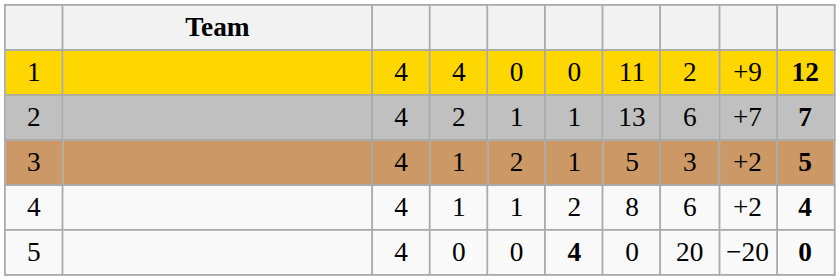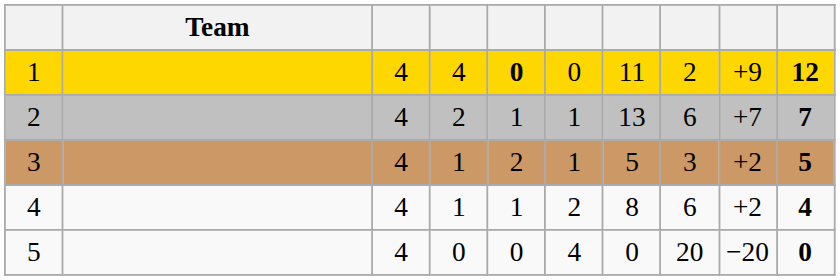(517, 72) normal -> (517, 72) bold
(574, 252) bold -> (574, 252) normal
